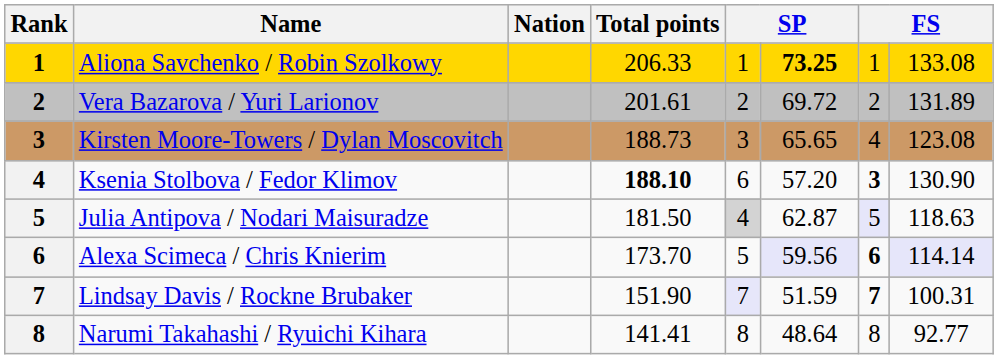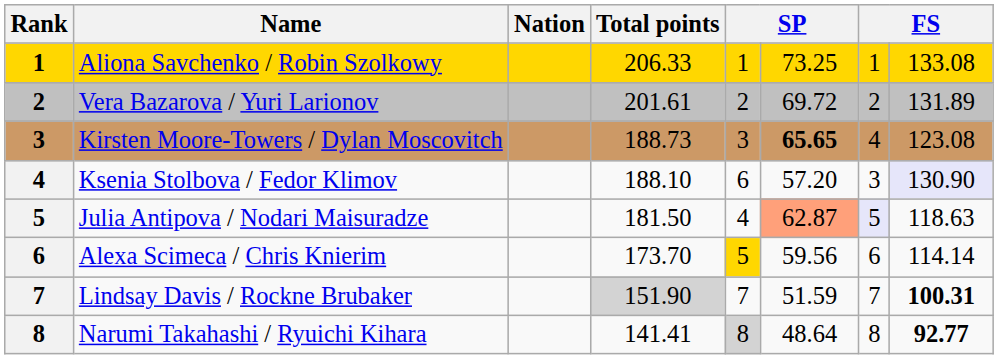(810, 62) bold -> (810, 62) normal
(810, 140) normal -> (810, 140) bold
(658, 179) bold -> (658, 179) normal
(874, 179) bold -> (874, 179) normal
(941, 179) no background -> (941, 179) lavender background
(743, 218) lightgrey background -> (743, 218) no background
(810, 218) no background -> (810, 218) lightsalmon background
(743, 256) no background -> (743, 256) gold background
(810, 256) lavender background -> (810, 256) no background
(874, 256) bold -> (874, 256) normal
(941, 256) lavender background -> (941, 256) no background
(658, 295) no background -> (658, 295) lightgrey background
(743, 295) lavender background -> (743, 295) no background
(874, 295) bold -> (874, 295) normal
(941, 295) normal -> (941, 295) bold
(743, 334) no background -> (743, 334) lightgrey background
(941, 334) normal -> (941, 334) bold
